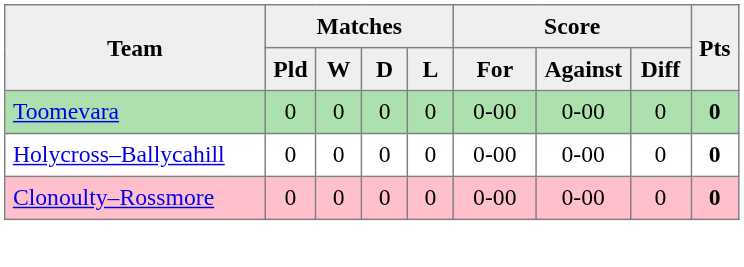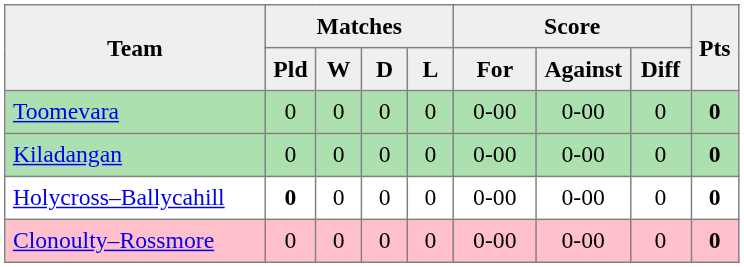+ row: (67, 154)
(290, 154) normal -> (290, 197) bold
